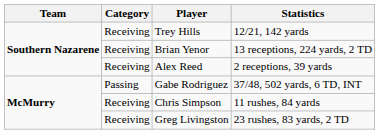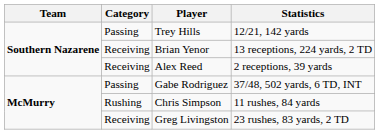(127, 31) Receiving -> (121, 31) Passing
(127, 102) Receiving -> (123, 102) Rushing
